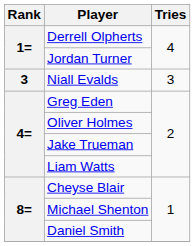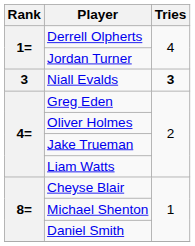(171, 79) normal -> (171, 79) bold
